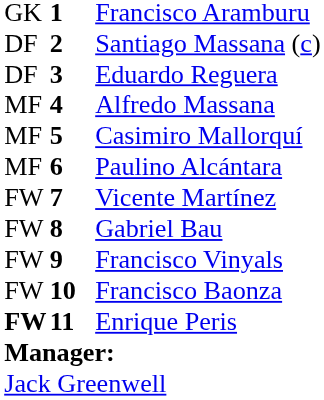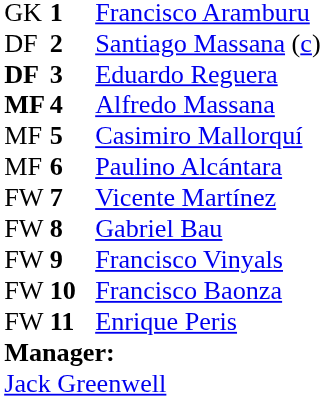(21, 73) normal -> (22, 73) bold
(23, 104) normal -> (25, 104) bold
(25, 321) bold -> (24, 321) normal
